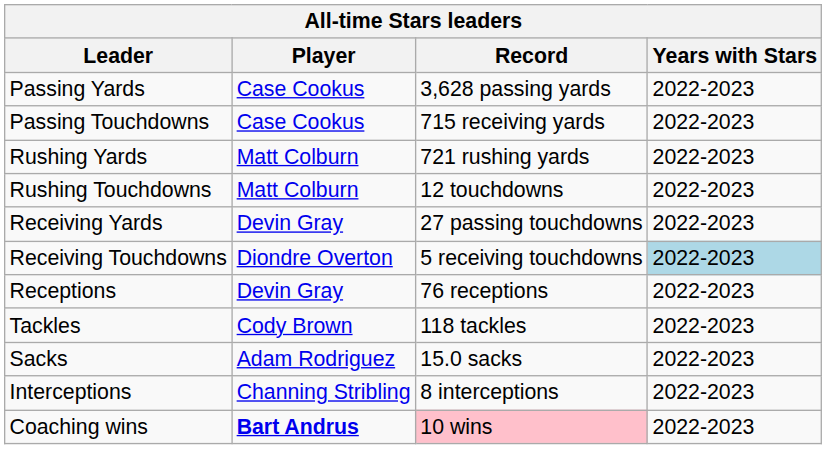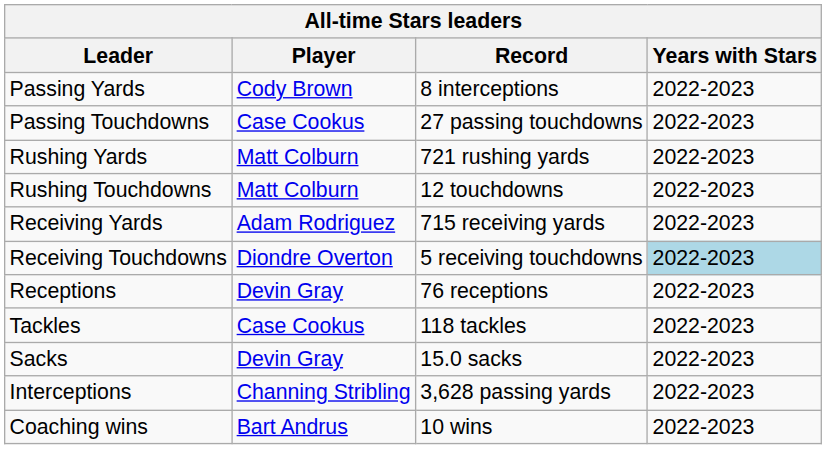(301, 88) Case Cookus -> (295, 88) Cody Brown
(516, 88) 3,628 passing yards -> (490, 88) 8 interceptions
(513, 122) 715 receiving yards -> (532, 122) 27 passing touchdowns
(290, 223) Devin Gray -> (316, 223) Adam Rodriguez
(532, 223) 27 passing touchdowns -> (513, 223) 715 receiving yards
(295, 325) Cody Brown -> (301, 325) Case Cookus
(316, 358) Adam Rodriguez -> (290, 358) Devin Gray
(490, 392) 8 interceptions -> (516, 392) 3,628 passing yards
(298, 426) bold -> (292, 426) normal
(456, 426) pink background -> (456, 426) no background
